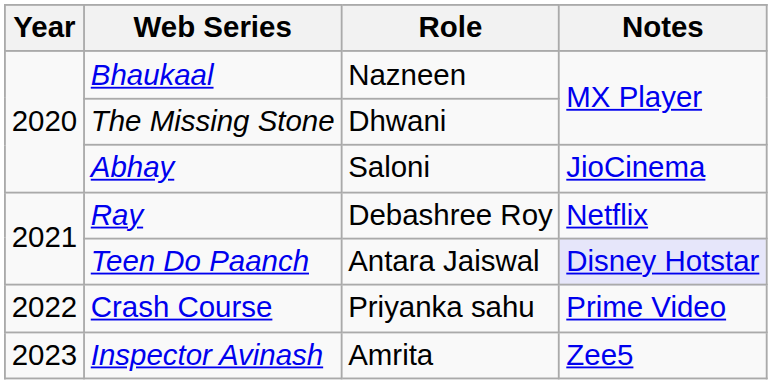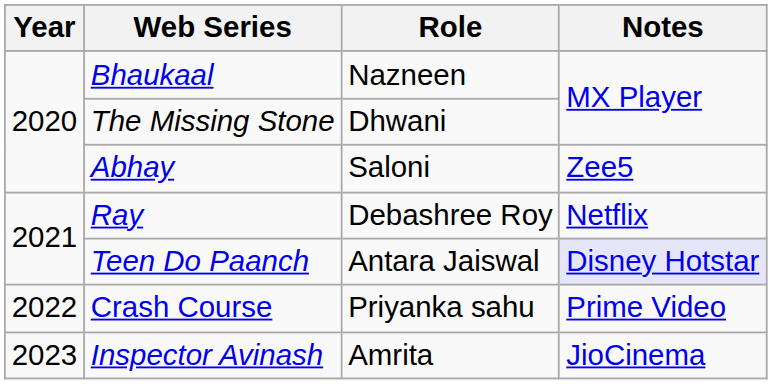(636, 167) JioCinema -> (600, 167) Zee5
(600, 354) Zee5 -> (636, 354) JioCinema
